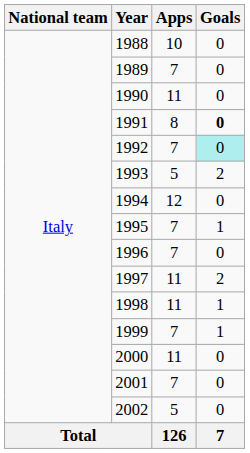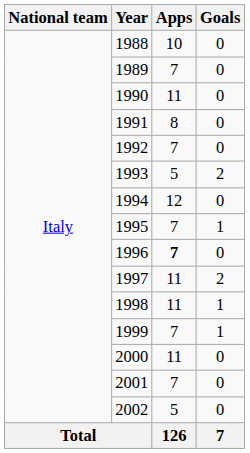(220, 122) bold -> (220, 122) normal
(220, 148) paleturquoise background -> (220, 148) no background
(174, 252) normal -> (174, 252) bold
